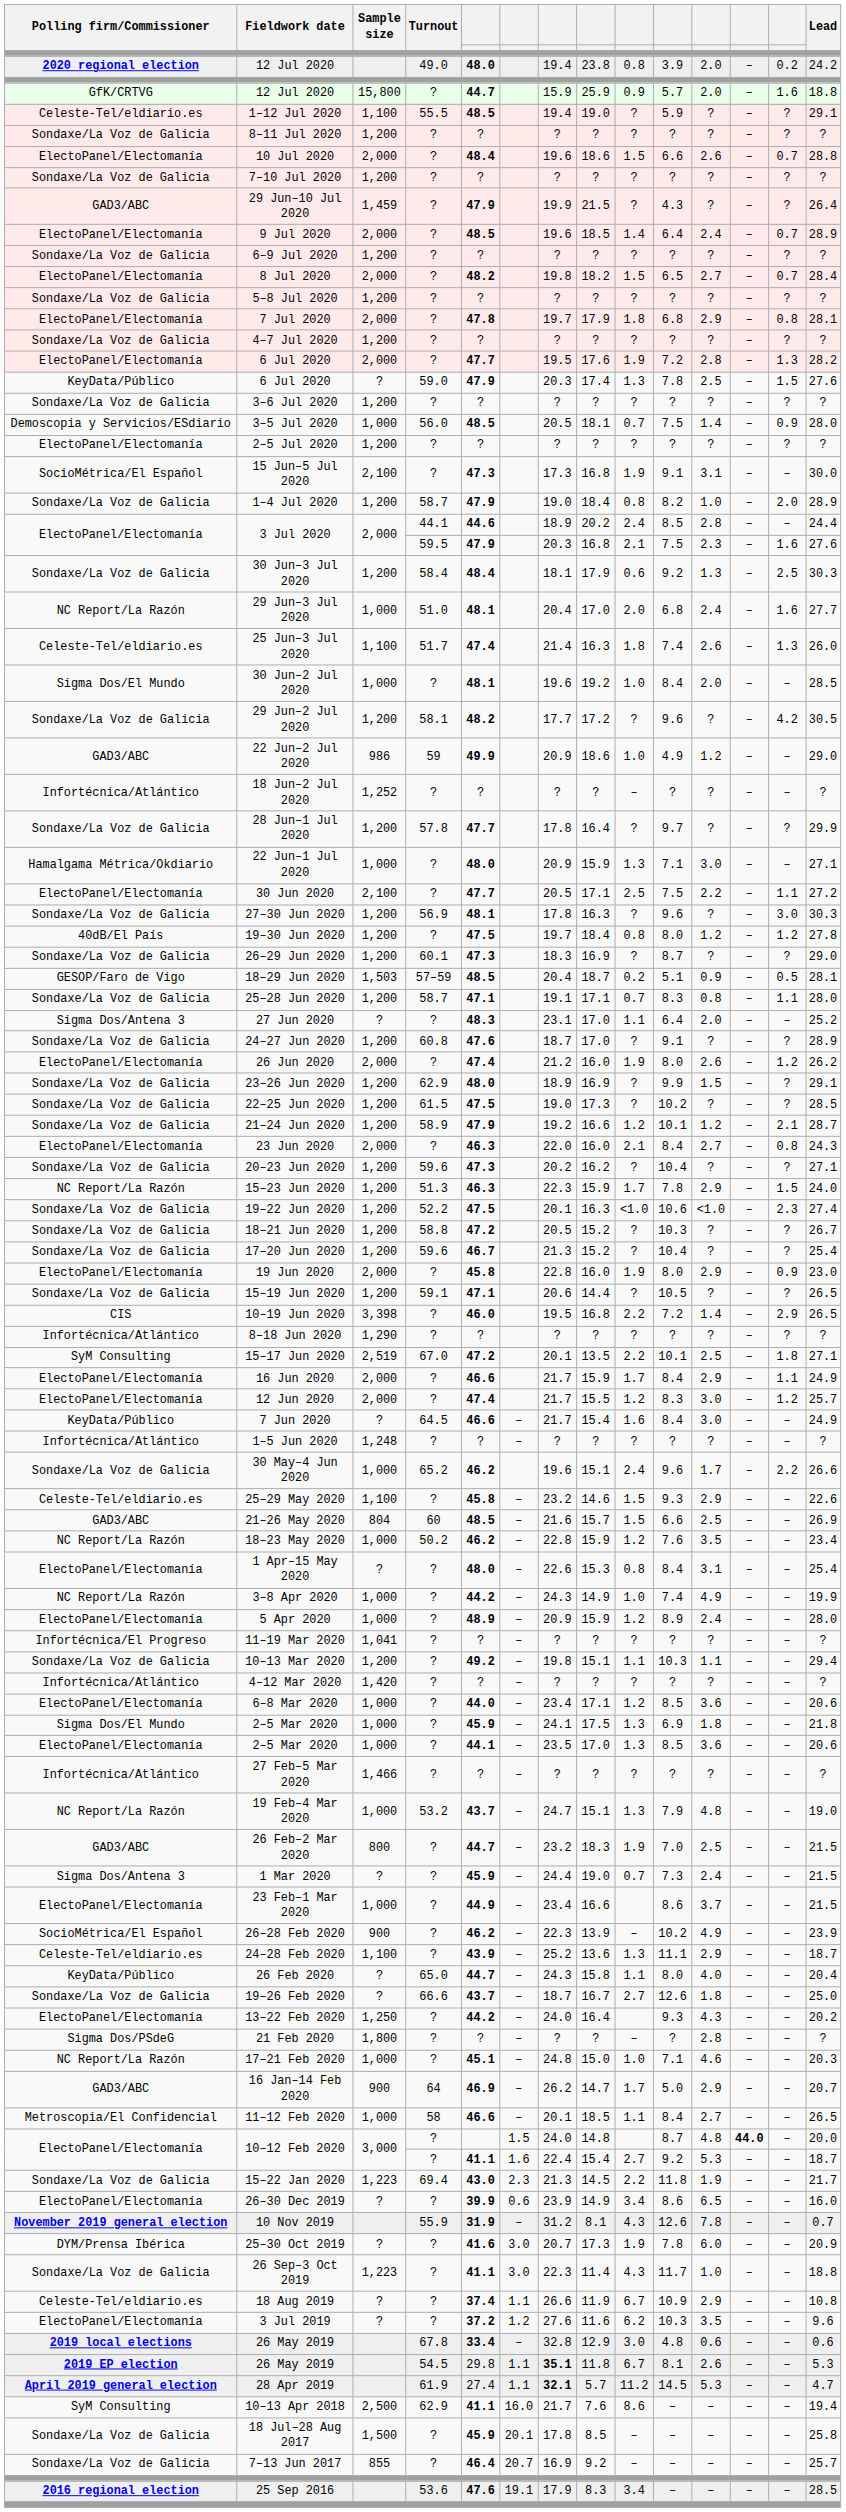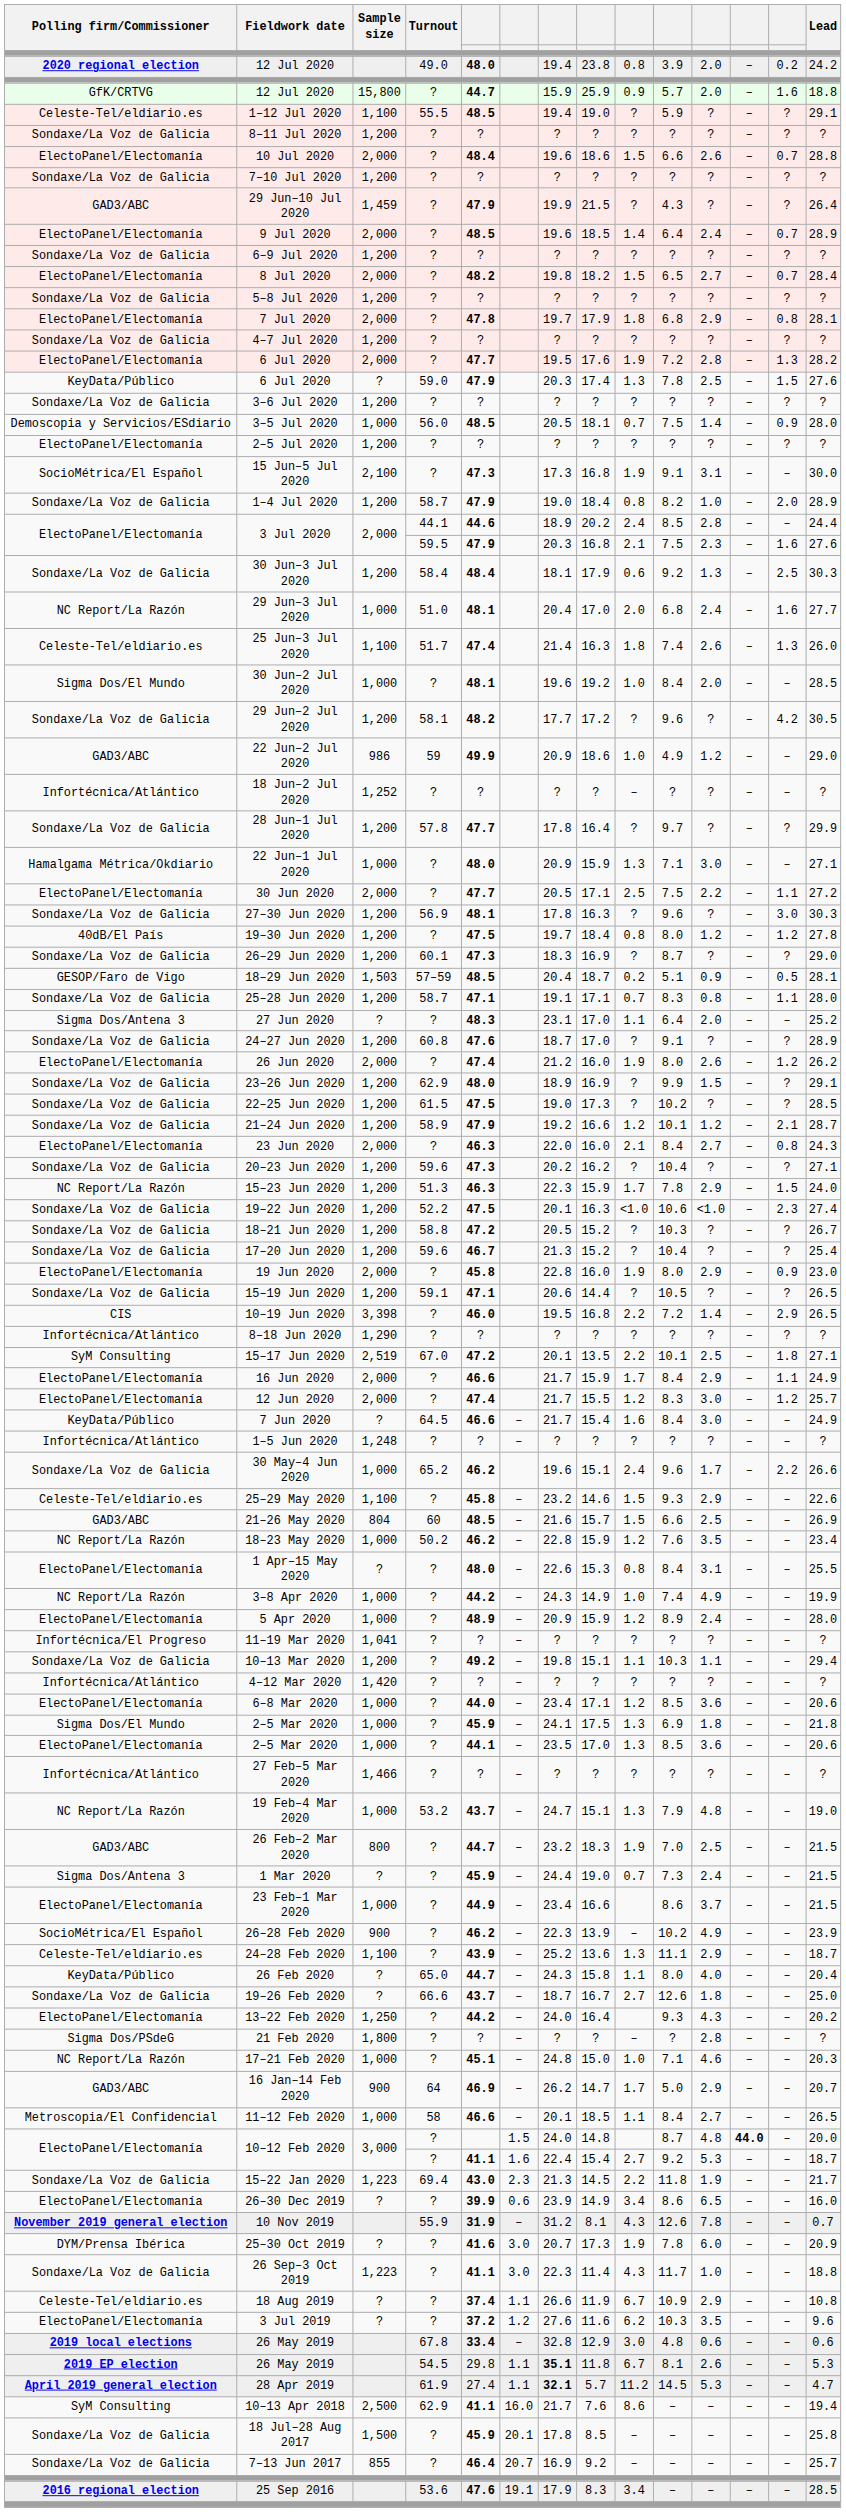(379, 895) 2,100 -> (379, 895) 2,000
(823, 1570) 25.4 -> (823, 1570) 25.5
